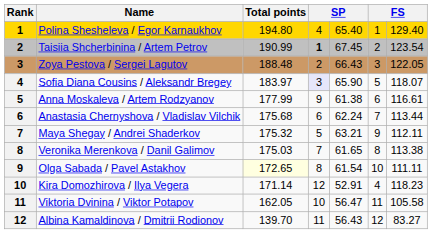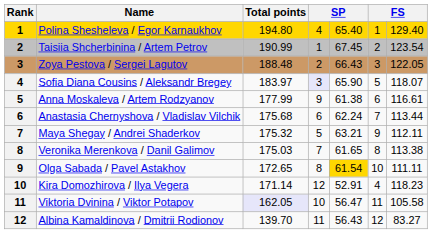(319, 47) bold -> (319, 47) normal
(276, 168) lightyellow background -> (276, 168) no background
(349, 168) no background -> (349, 168) gold background
(276, 202) no background -> (276, 202) lavender background
